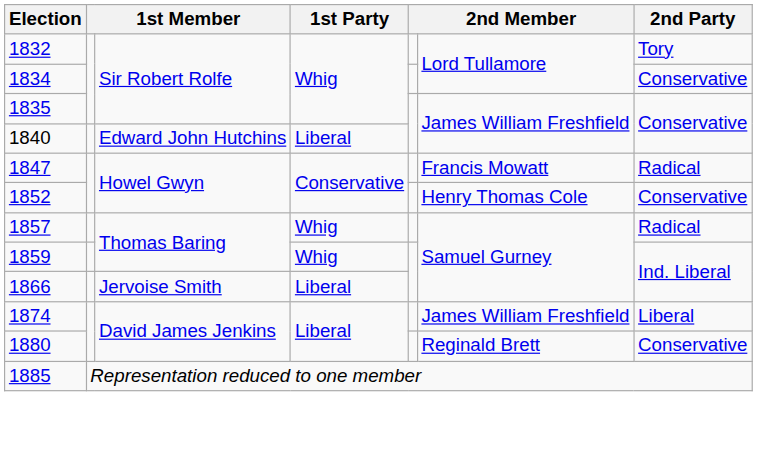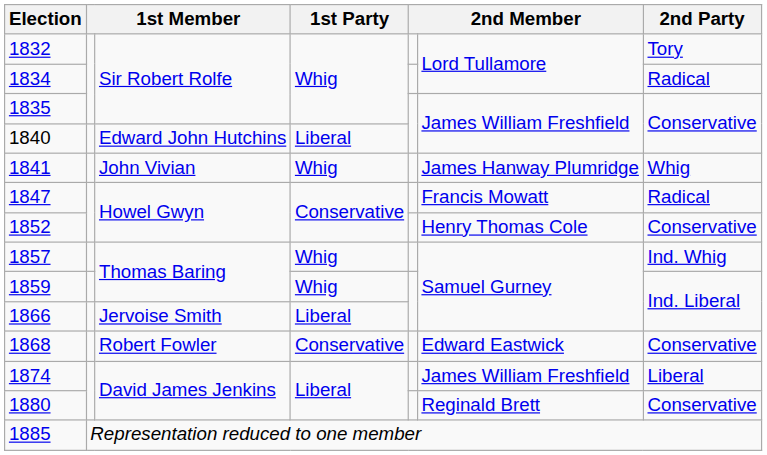(693, 78) Conservative -> (679, 78) Radical
+ row: (30, 167)
(669, 227) Radical -> (687, 256) Ind. Whig
+ row: (30, 345)
